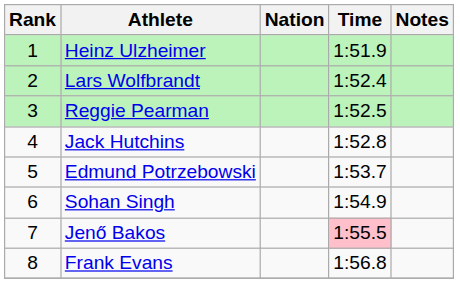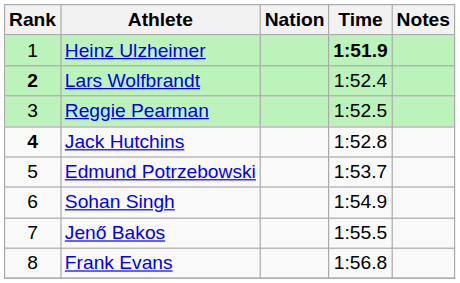(360, 50) normal -> (361, 50) bold
(32, 80) normal -> (32, 80) bold
(32, 141) normal -> (32, 141) bold
(360, 232) pink background -> (361, 232) no background
